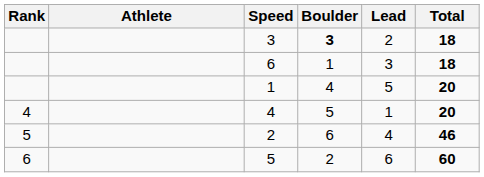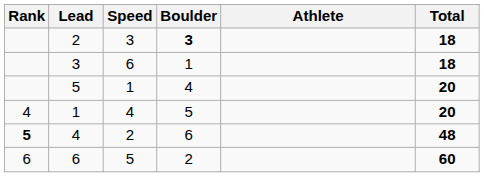columns swapped: (146, 16) <-> (389, 16)
(27, 135) normal -> (27, 135) bold
(447, 135) 46 -> (447, 135) 48
